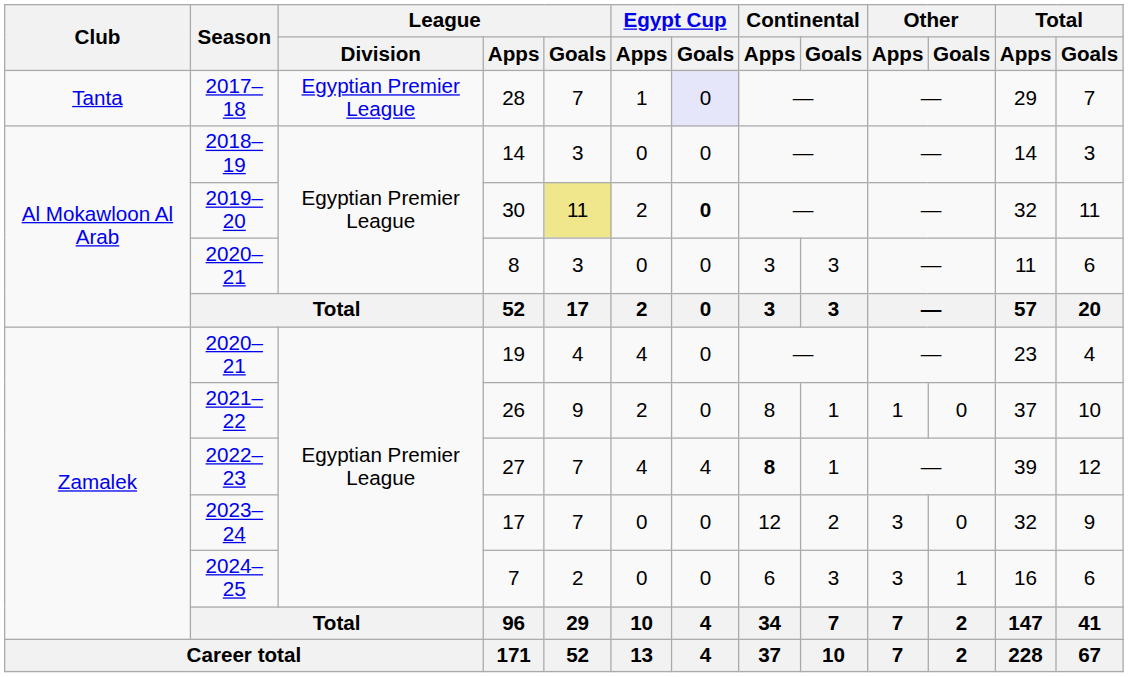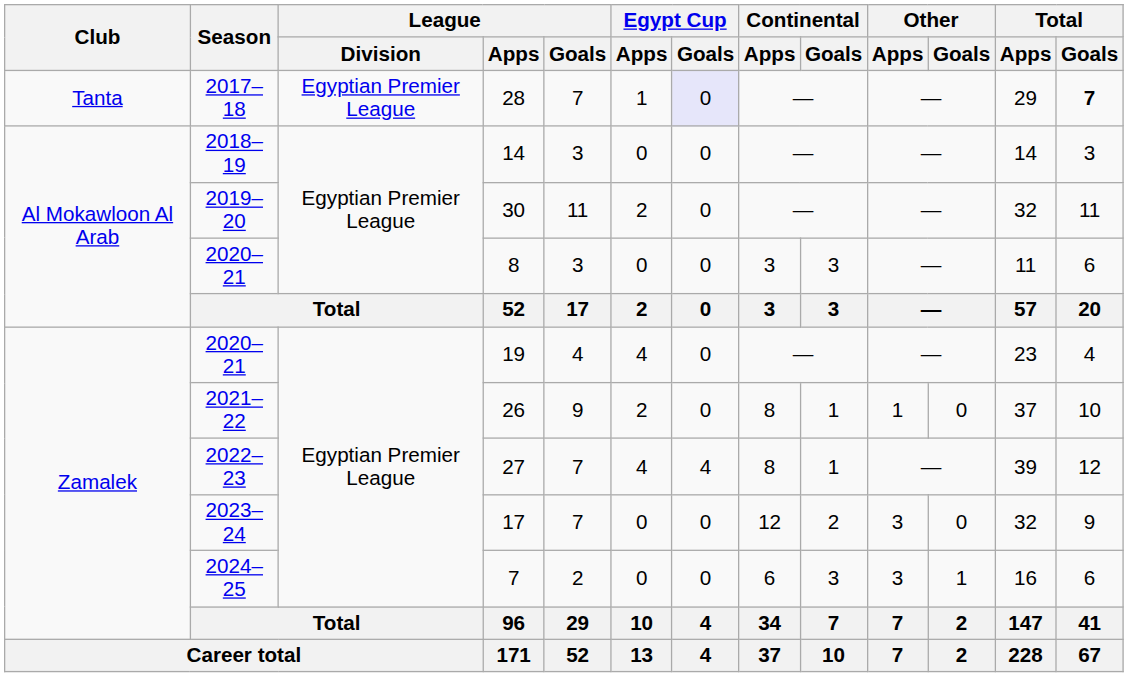(1090, 97) normal -> (1090, 97) bold
(578, 209) khaki background -> (578, 209) no background
(706, 209) bold -> (706, 209) normal
(770, 466) bold -> (770, 466) normal
